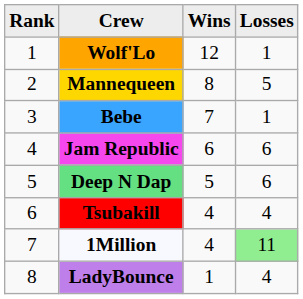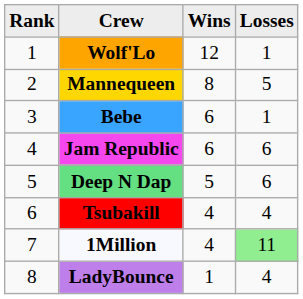(209, 117) 7 -> (209, 117) 6
